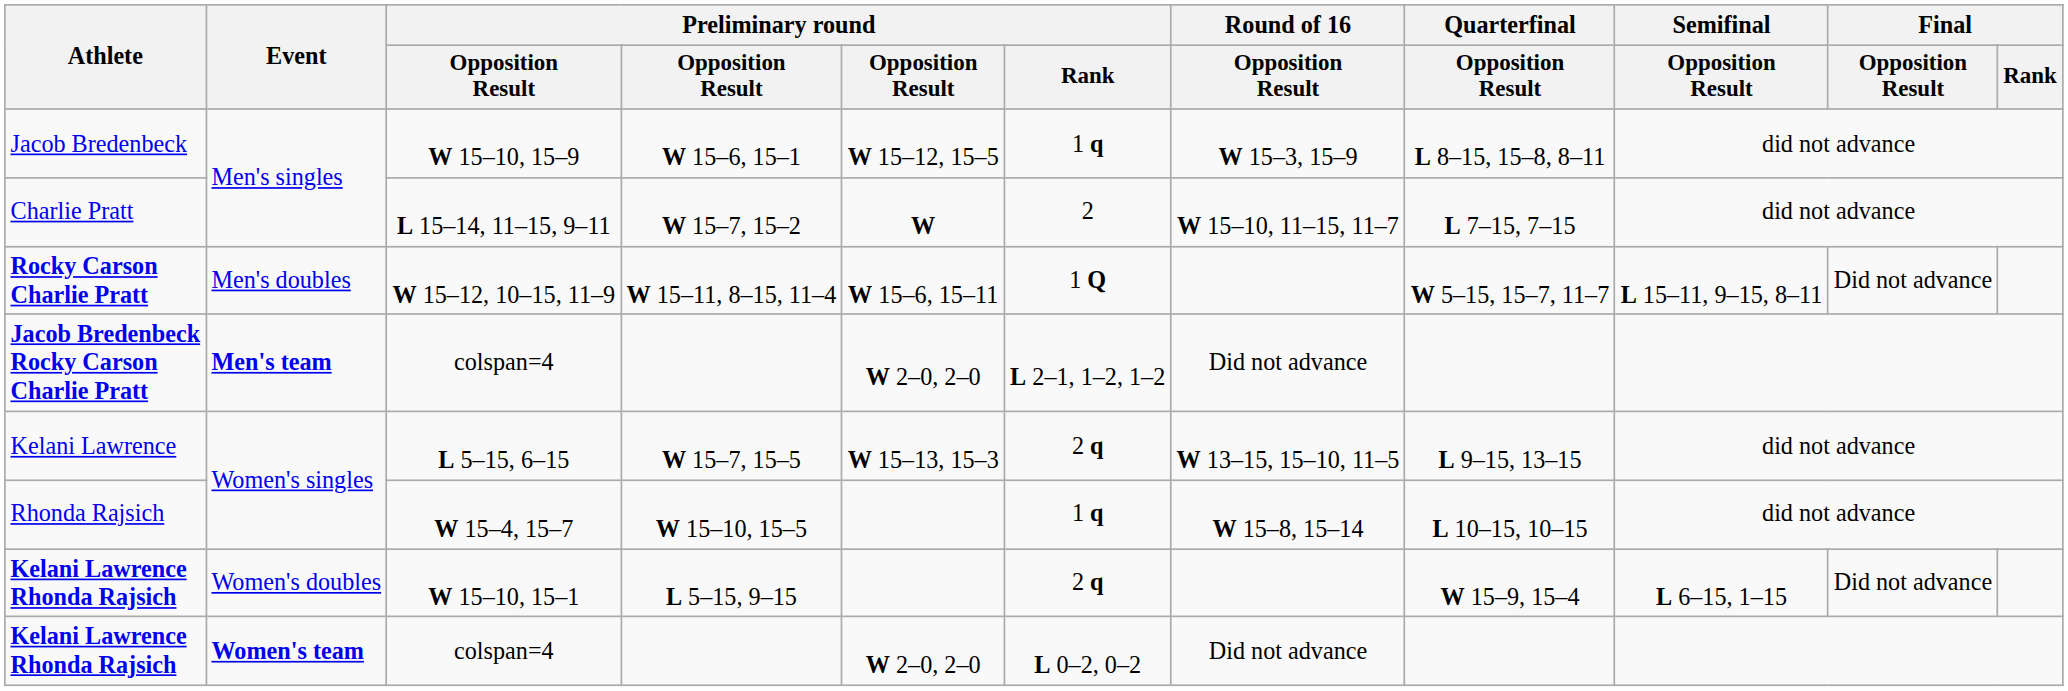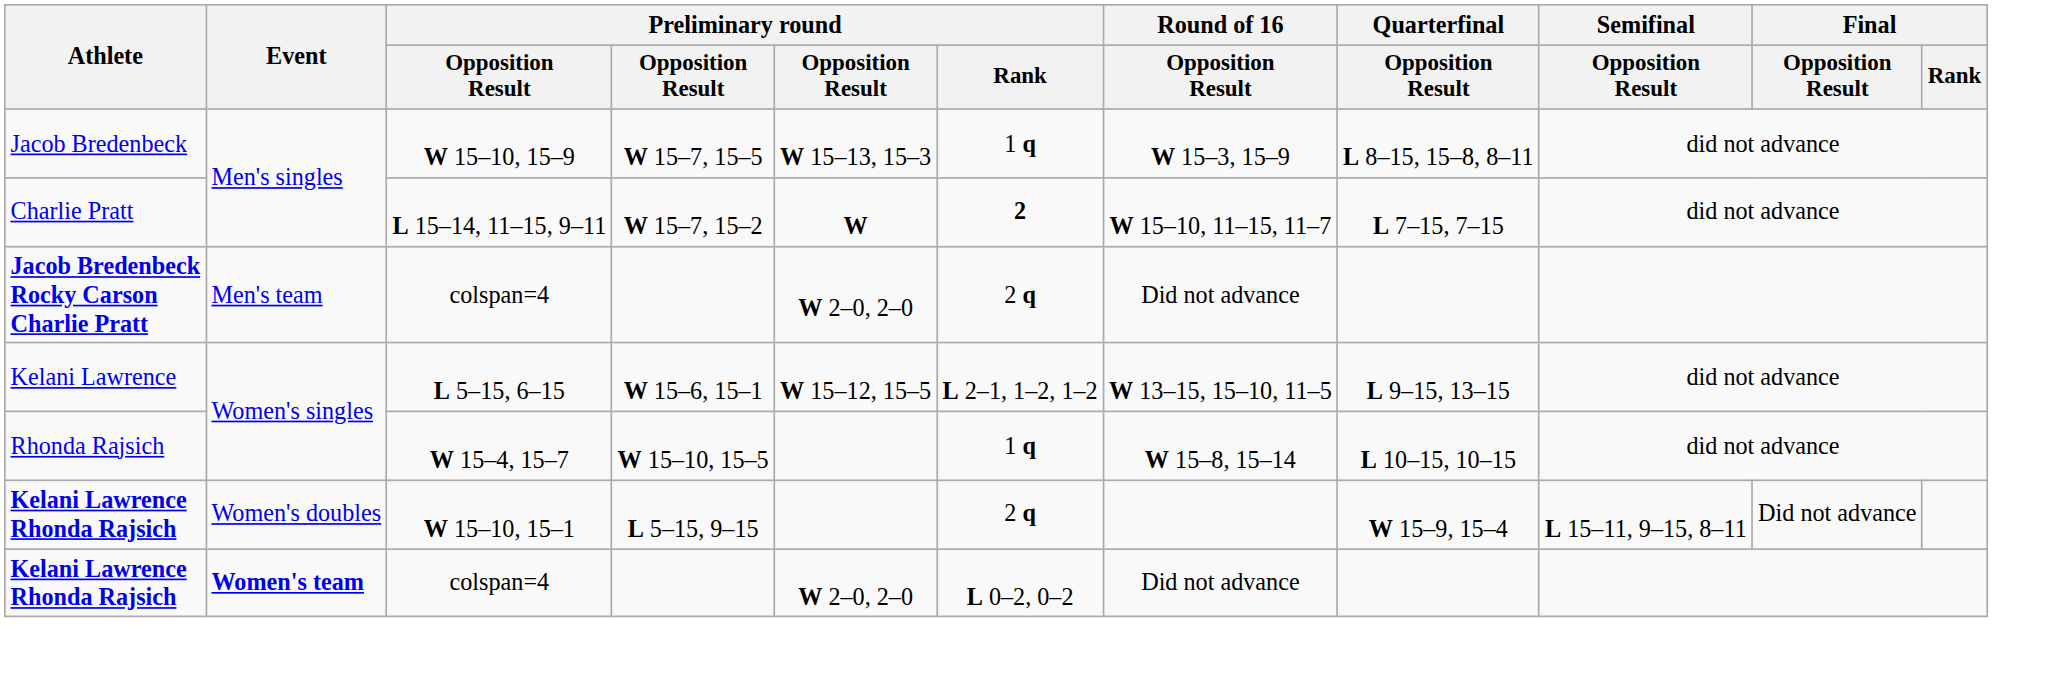(731, 157) W 15–6, 15–1 -> (693, 157) W 15–7, 15–5
(923, 157) W 15–12, 15–5 -> (856, 157) W 15–13, 15–3
(1088, 212) normal -> (1020, 212) bold
- row: (84, 280)
(272, 363) bold -> (267, 294) normal
(1088, 377) L 2–1, 1–2, 1–2 -> (1020, 294) 2 q
(731, 460) W 15–7, 15–5 -> (693, 391) W 15–6, 15–1
(923, 460) W 15–13, 15–3 -> (856, 391) W 15–12, 15–5
(1088, 446) 2 q -> (1020, 391) L 2–1, 1–2, 1–2
(1721, 597) L 6–15, 1–15 -> (1646, 528) L 15–11, 9–15, 8–11
